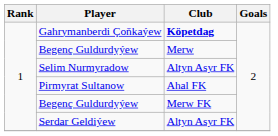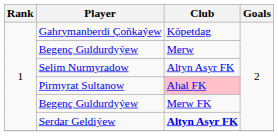(190, 31) bold -> (189, 31) normal
(186, 85) no background -> (186, 85) pink background
(200, 121) normal -> (202, 121) bold
